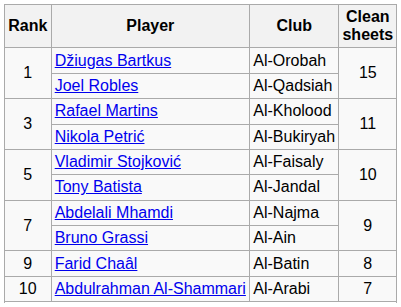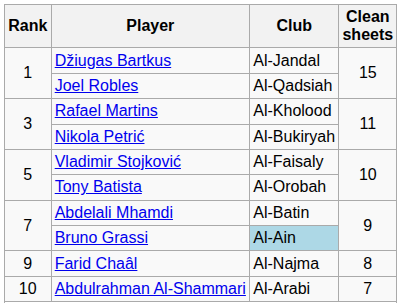(290, 60) Al-Orobah -> (287, 60) Al-Jandal
(287, 187) Al-Jandal -> (290, 187) Al-Orobah
(286, 212) Al-Najma -> (281, 212) Al-Batin
(275, 238) no background -> (275, 238) lightblue background
(281, 263) Al-Batin -> (286, 263) Al-Najma
